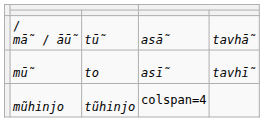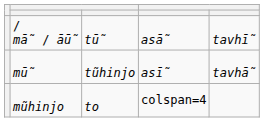(234, 40) tavhā̃ -> (234, 40) tavhī̃
(92, 73) to -> (110, 73) tũhinjo
(234, 73) tavhī̃ -> (234, 73) tavhā̃
(110, 107) tũhinjo -> (92, 107) to
